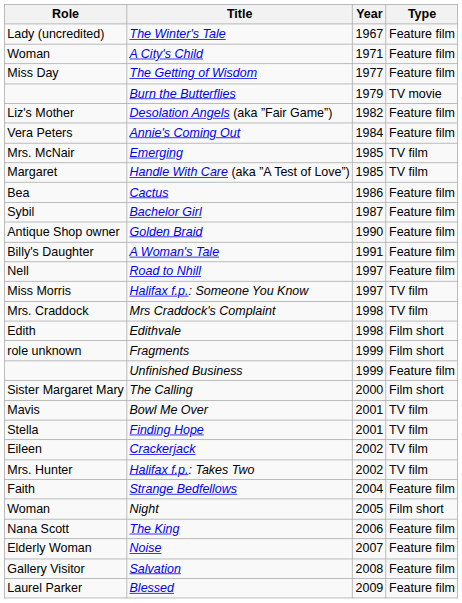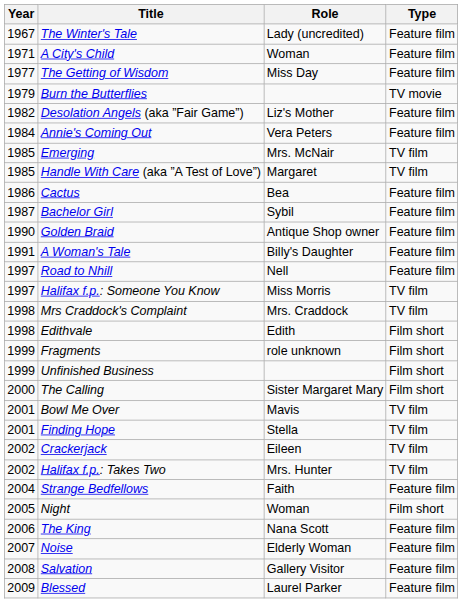columns swapped: (369, 14) <-> (66, 14)
(422, 370) Feature film -> (416, 370) Film short
